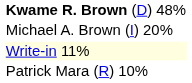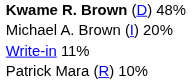(48, 51) lightyellow background -> (48, 51) no background
